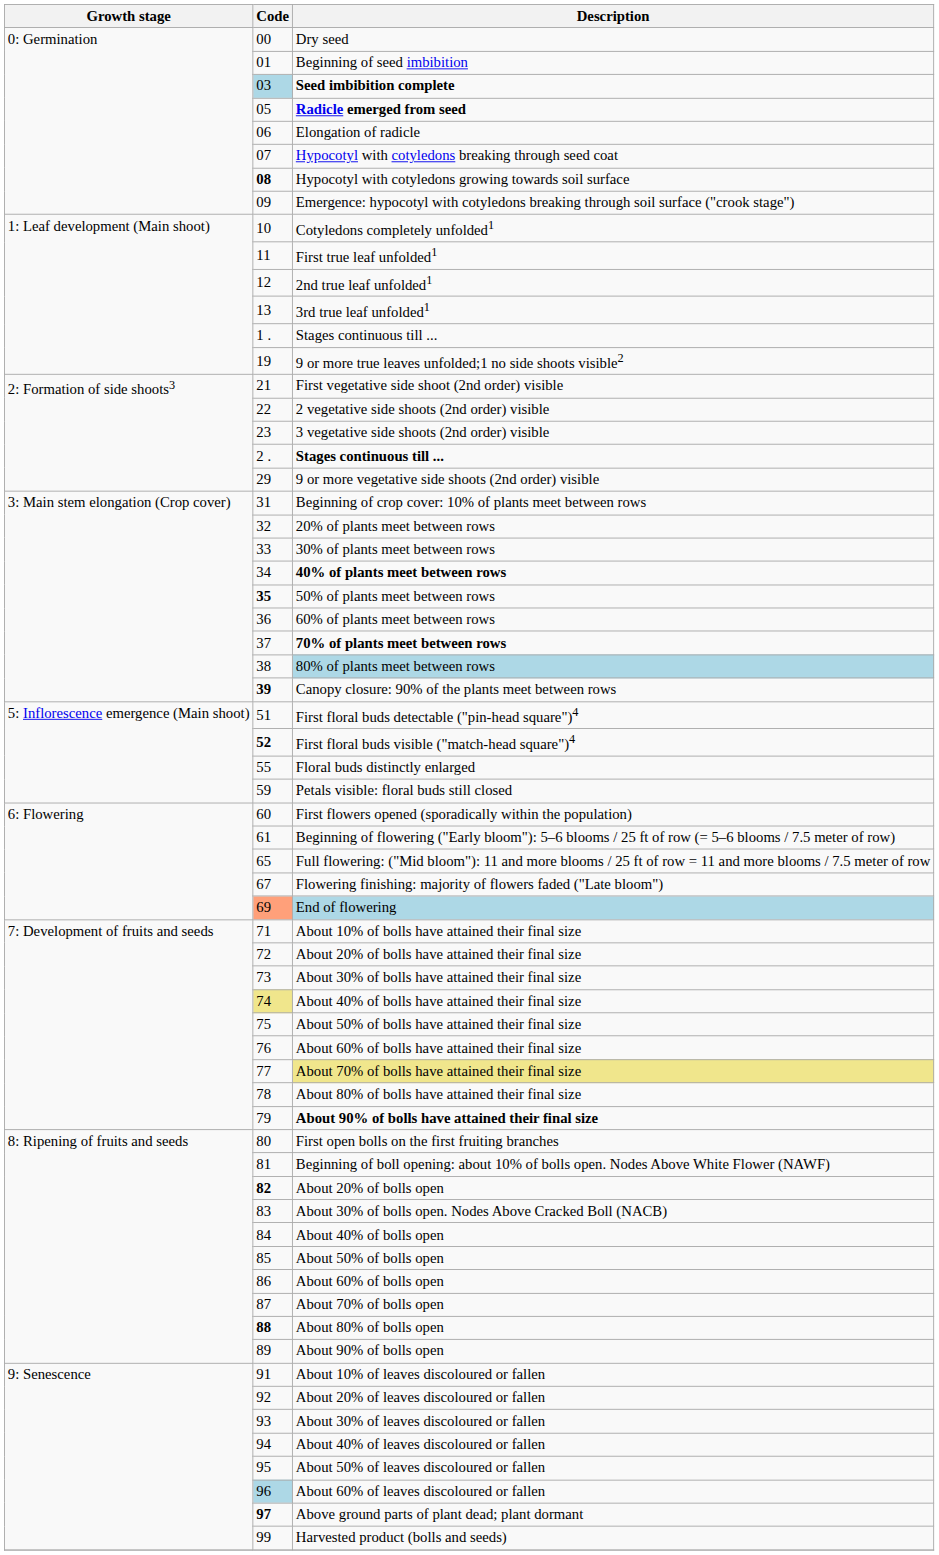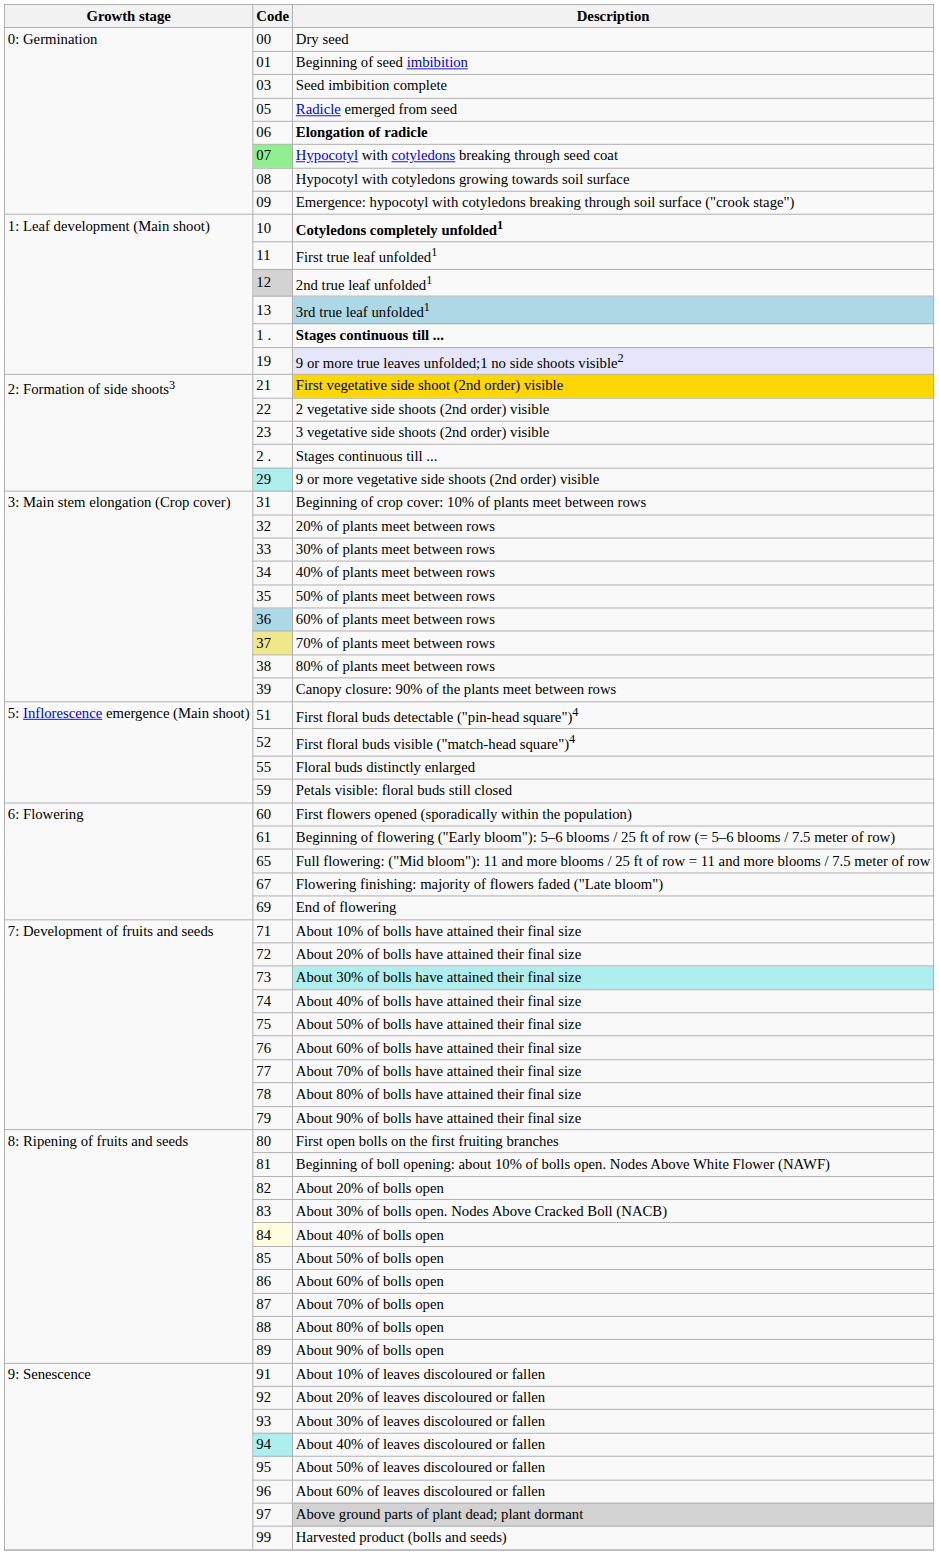(264, 86) lightblue background -> (264, 86) no background
(375, 86) bold -> (371, 86) normal
(381, 109) bold -> (376, 109) normal
(358, 132) normal -> (362, 132) bold
(264, 156) no background -> (264, 156) lightgreen background
(264, 179) bold -> (264, 179) normal
(395, 228) normal -> (399, 228) bold
(264, 282) no background -> (264, 282) lightgrey background
(363, 310) no background -> (363, 310) lightblue background
(367, 335) normal -> (370, 335) bold
(460, 360) no background -> (460, 360) lavender background
(430, 386) no background -> (430, 386) gold background
(370, 456) bold -> (367, 456) normal
(264, 479) no background -> (264, 479) paleturquoise background
(401, 573) bold -> (395, 573) normal
(264, 596) bold -> (264, 596) normal
(264, 619) no background -> (264, 619) lightblue background
(264, 643) no background -> (264, 643) khaki background
(401, 643) bold -> (395, 643) normal
(395, 666) lightblue background -> (395, 666) no background
(264, 689) bold -> (264, 689) normal
(264, 742) bold -> (264, 742) normal
(264, 907) lightsalmon background -> (264, 907) no background
(346, 907) lightblue background -> (346, 907) no background
(439, 977) no background -> (439, 977) paleturquoise background
(264, 1001) khaki background -> (264, 1001) no background
(439, 1071) khaki background -> (439, 1071) no background
(447, 1117) bold -> (439, 1117) normal
(264, 1187) bold -> (264, 1187) normal
(264, 1234) no background -> (264, 1234) lightyellow background
(264, 1328) bold -> (264, 1328) normal
(264, 1444) no background -> (264, 1444) paleturquoise background
(264, 1491) lightblue background -> (264, 1491) no background
(264, 1514) bold -> (264, 1514) normal
(440, 1514) no background -> (440, 1514) lightgrey background
